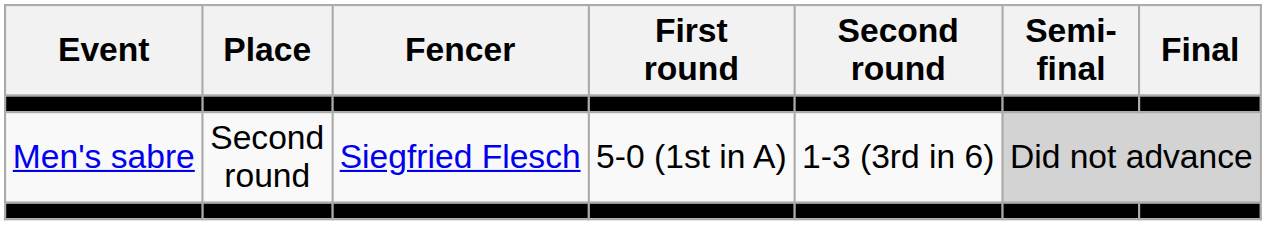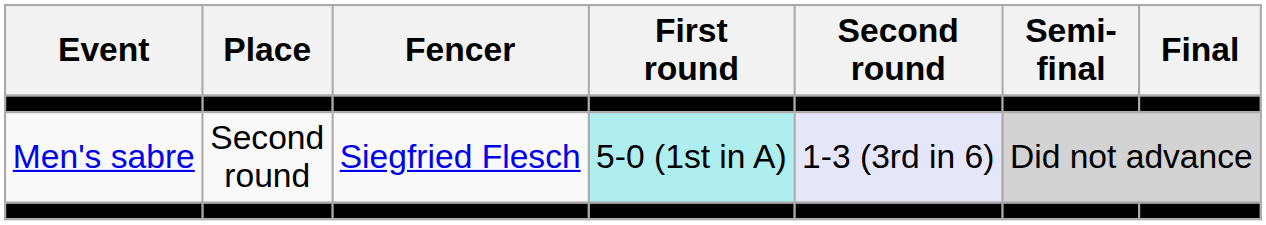(691, 156) no background -> (691, 156) paleturquoise background
(898, 156) no background -> (898, 156) lavender background
